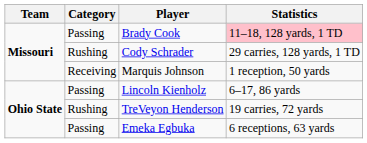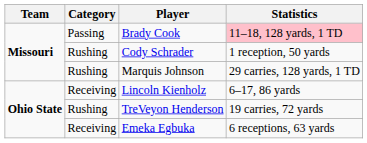(294, 52) 29 carries, 128 yards, 1 TD -> (279, 52) 1 reception, 50 yards
(92, 71) Receiving -> (88, 71) Rushing
(279, 71) 1 reception, 50 yards -> (294, 71) 29 carries, 128 yards, 1 TD
(86, 90) Passing -> (92, 90) Receiving
(86, 128) Passing -> (92, 128) Receiving
